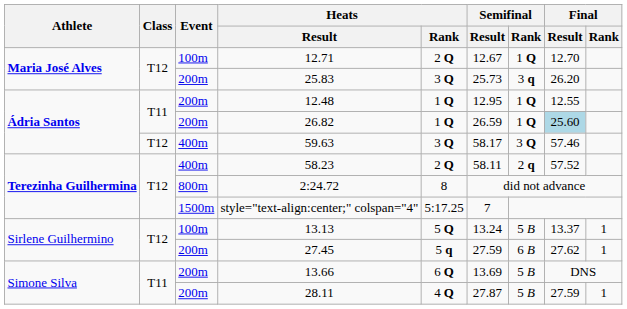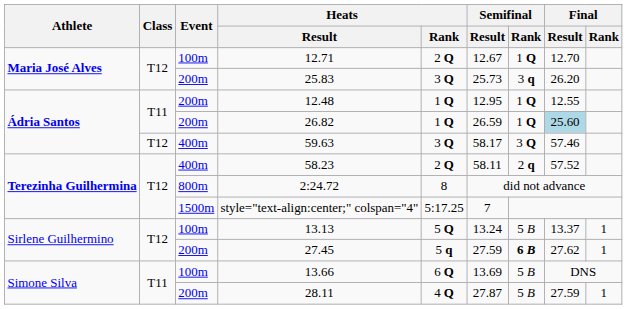(526, 250) normal -> (526, 250) bold
(193, 272) 200m -> (193, 272) 100m
